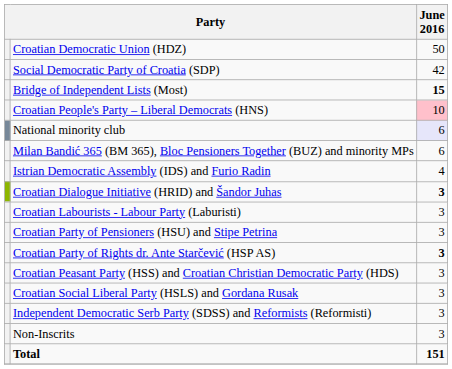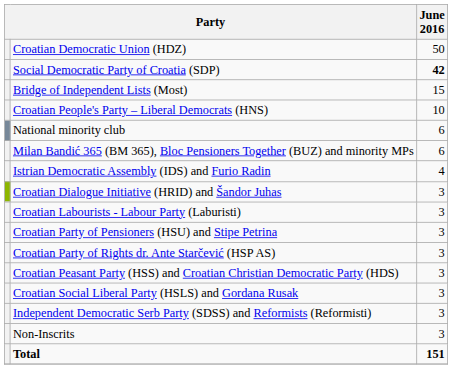(439, 70) normal -> (439, 70) bold
(439, 90) bold -> (439, 90) normal
(439, 110) pink background -> (439, 110) no background
(442, 130) lavender background -> (442, 130) no background
(442, 191) bold -> (442, 191) normal
(442, 252) bold -> (442, 252) normal
